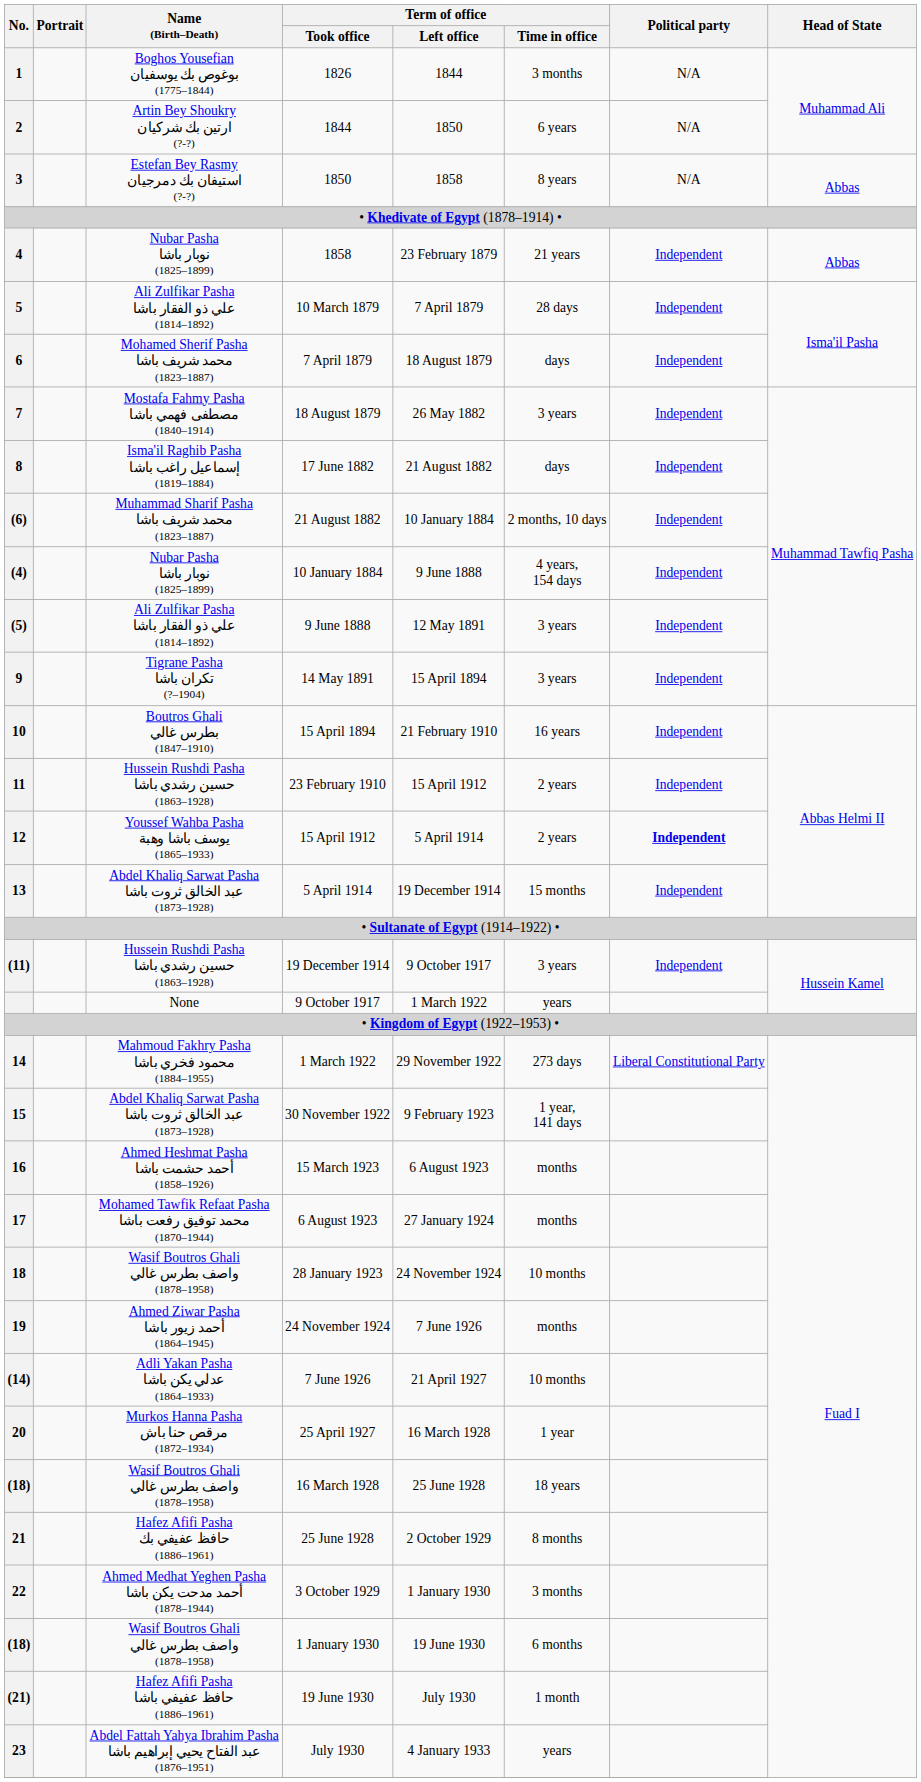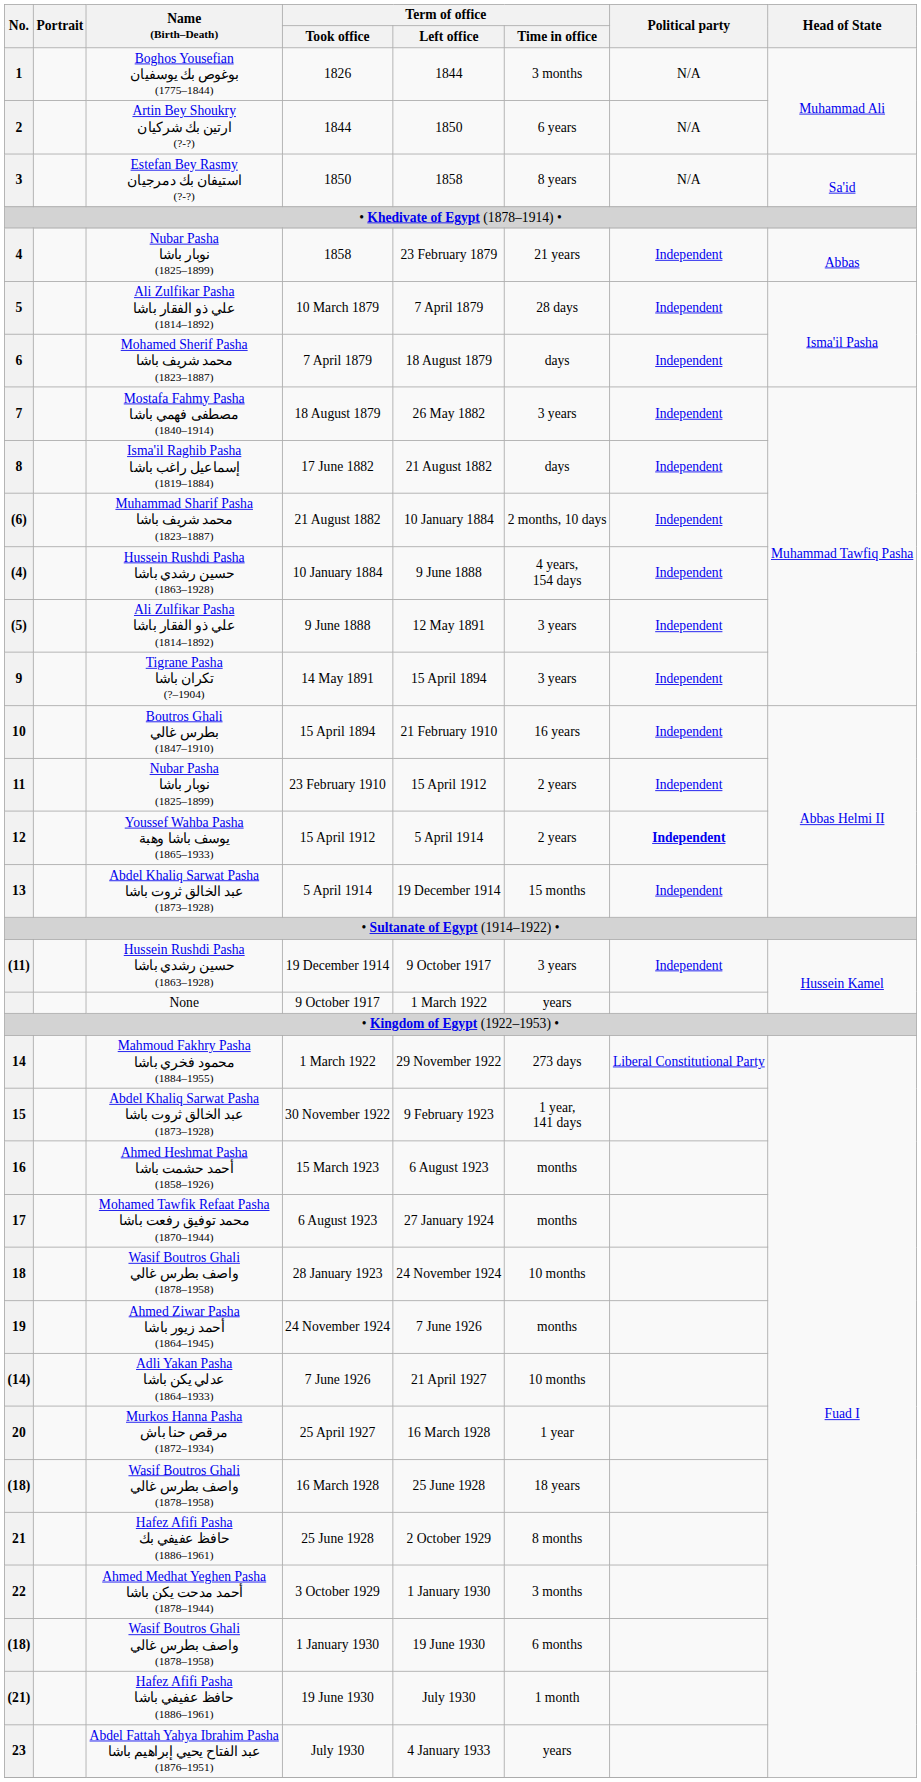(842, 187) Abbas -> (842, 187) Sa'id
(184, 572) Nubar Pasha نوبار باشا (1825–1899) -> (184, 572) Hussein Rushdi Pasha حسين رشدي باشا (1863–1928)
(184, 784) Hussein Rushdi Pasha حسين رشدي باشا (1863–1928) -> (184, 784) Nubar Pasha نوبار باشا (1825–1899)
